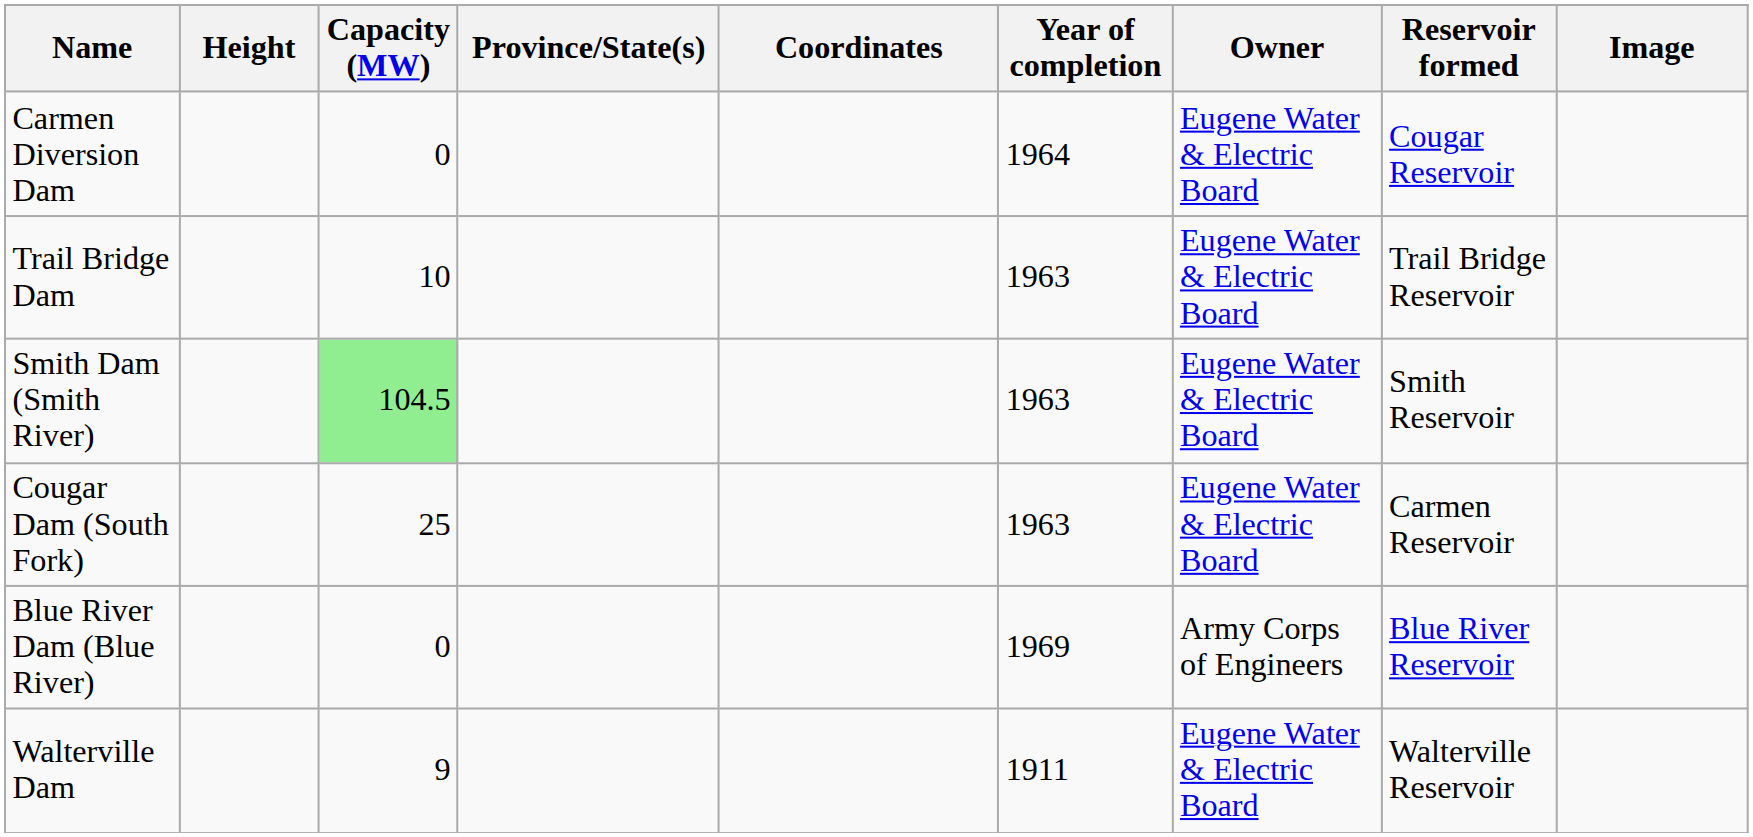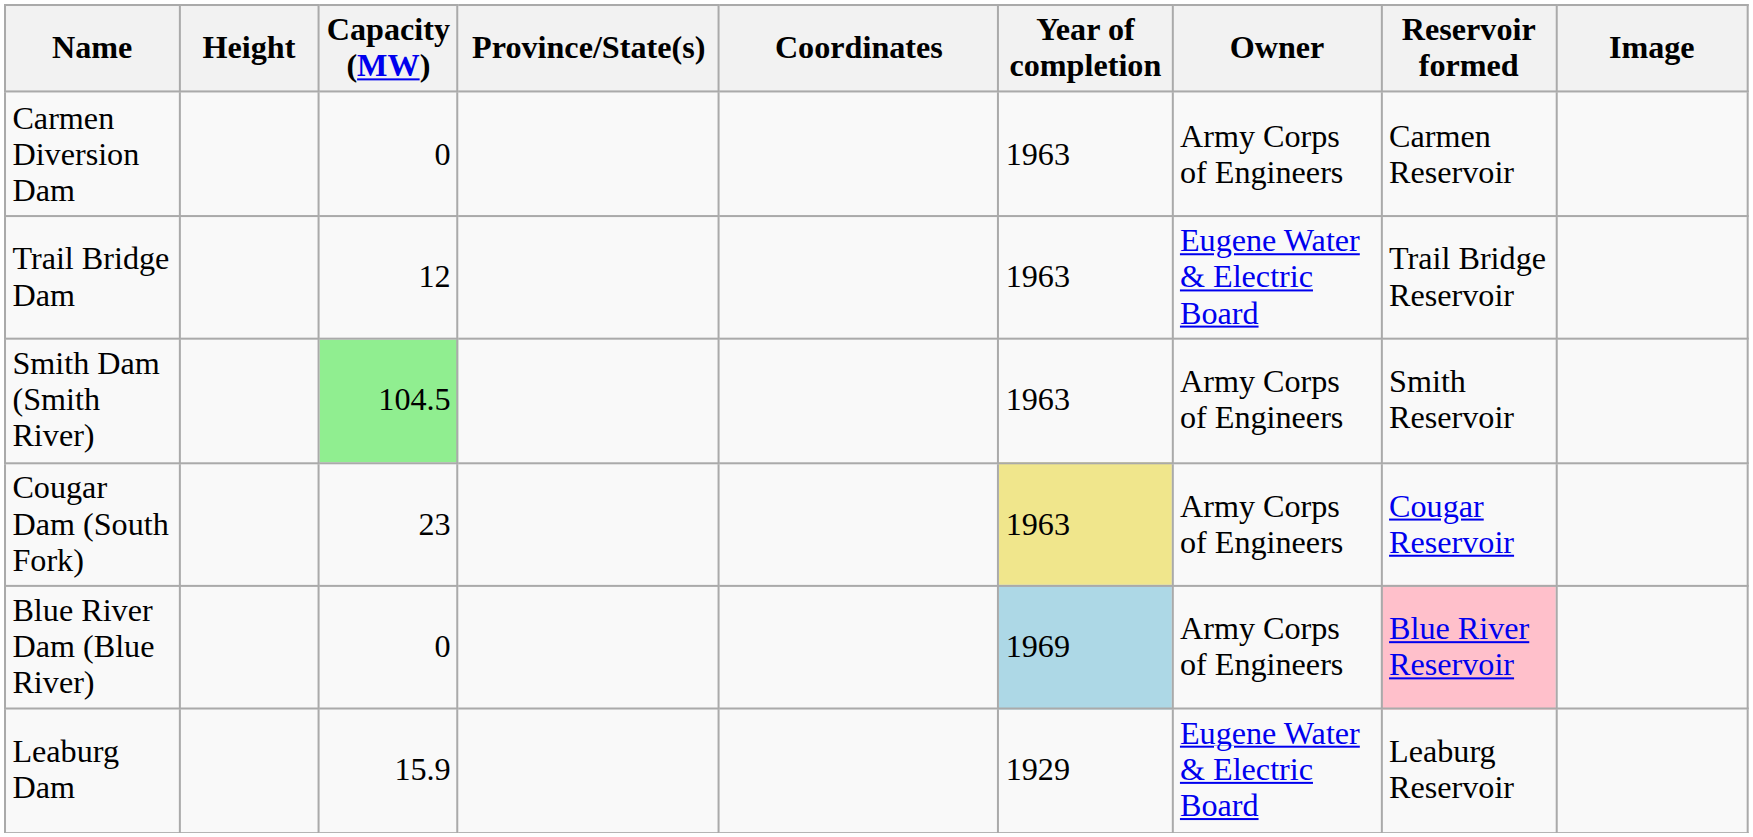(1038, 153) 1964 -> (1038, 153) 1963
(1270, 153) Eugene Water & Electric Board -> (1262, 153) Army Corps of Engineers
(1452, 153) Cougar Reservoir -> (1452, 153) Carmen Reservoir
(435, 276) 10 -> (435, 276) 12
(1270, 400) Eugene Water & Electric Board -> (1262, 400) Army Corps of Engineers
(435, 523) 25 -> (435, 523) 23
(1038, 523) no background -> (1038, 523) khaki background
(1270, 523) Eugene Water & Electric Board -> (1262, 523) Army Corps of Engineers
(1452, 523) Carmen Reservoir -> (1452, 523) Cougar Reservoir
(1038, 646) no background -> (1038, 646) lightblue background
(1459, 646) no background -> (1459, 646) pink background
+ row: (66, 770)
- row: (83, 770)
